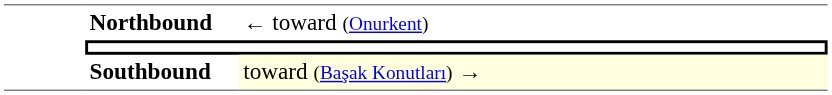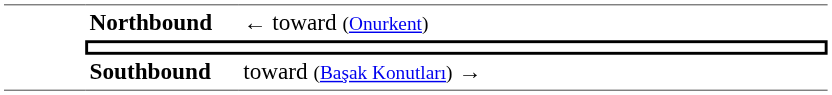(362, 71) lightyellow background -> (362, 71) no background
